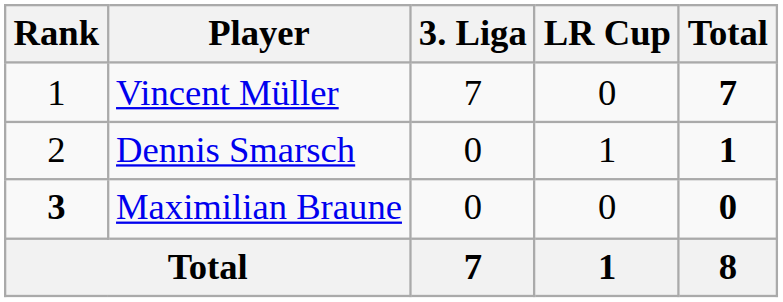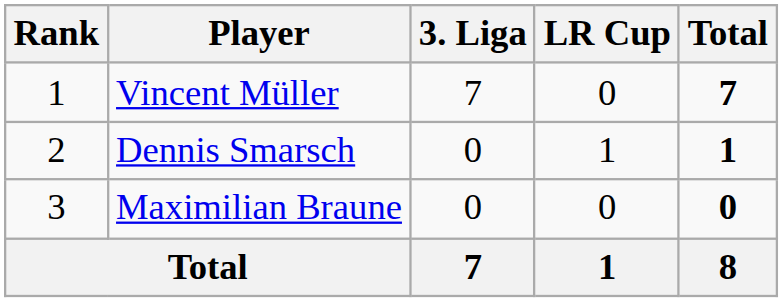(56, 207) bold -> (56, 207) normal
